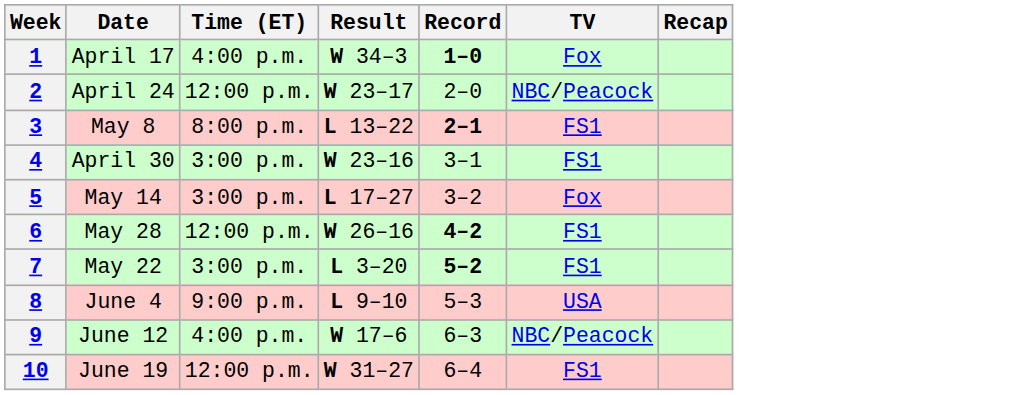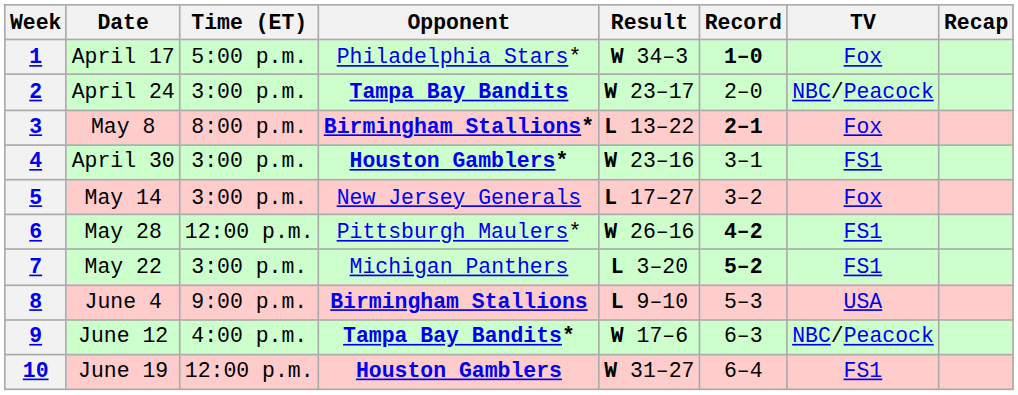+ column: (459, 22)
(249, 57) 4:00 p.m. -> (249, 57) 5:00 p.m.
(249, 92) 12:00 p.m. -> (249, 92) 3:00 p.m.
(582, 127) FS1 -> (863, 127) Fox
